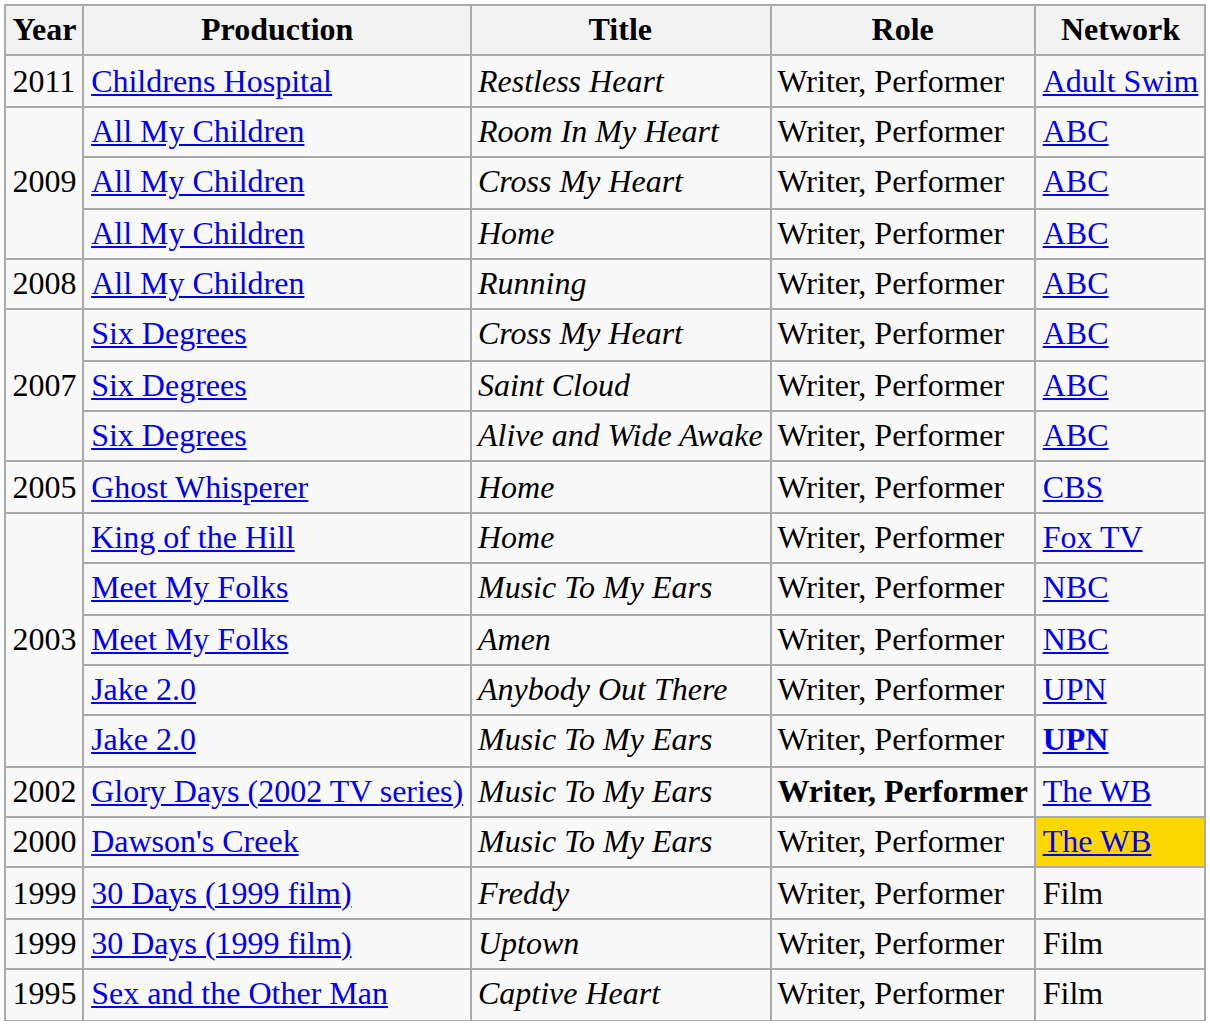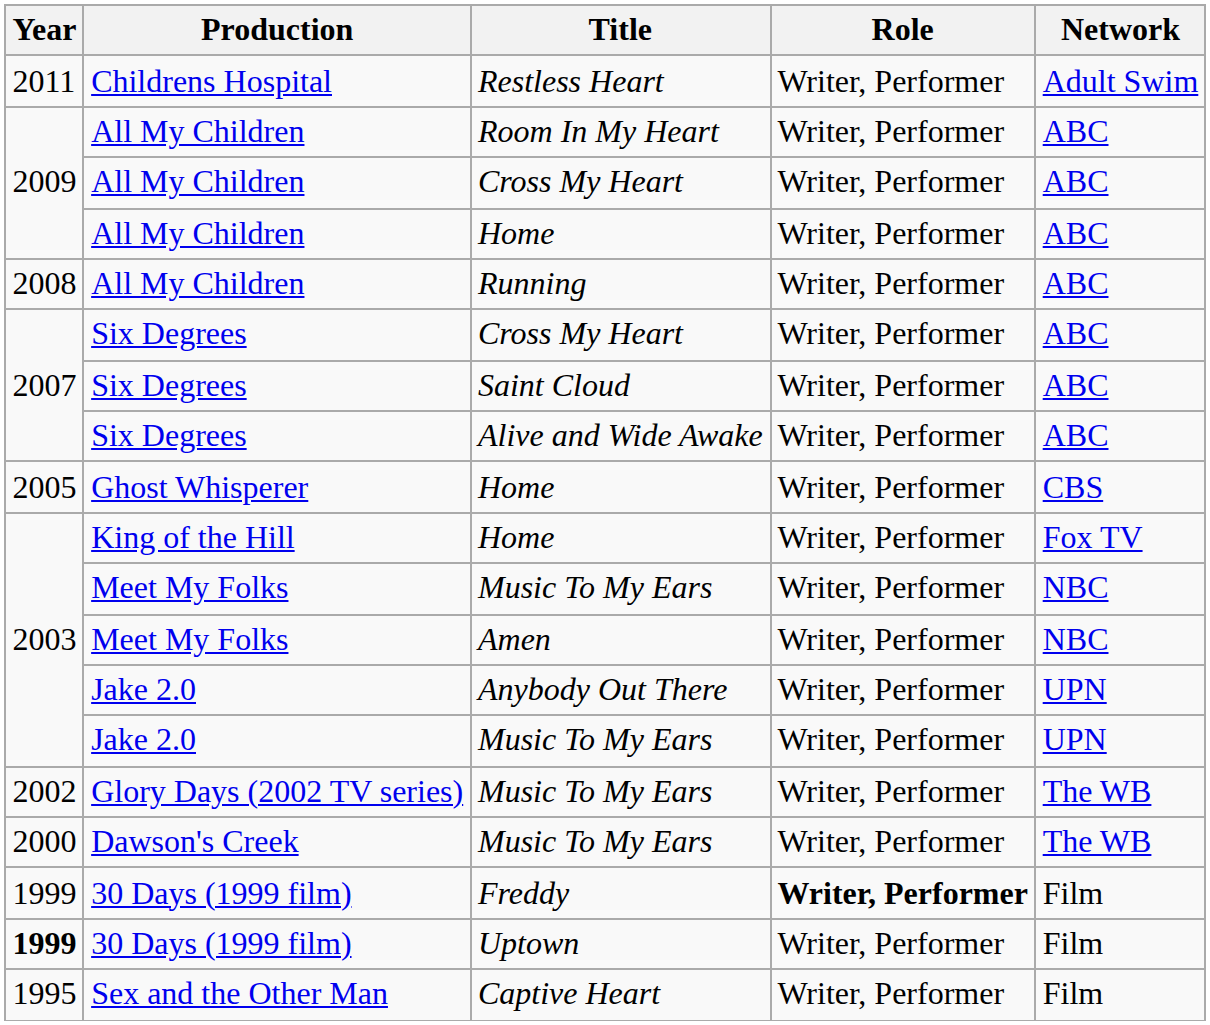(1076, 740) bold -> (1075, 740) normal
(903, 791) bold -> (891, 791) normal
(1097, 841) gold background -> (1097, 841) no background
(891, 892) normal -> (903, 892) bold
(44, 943) normal -> (44, 943) bold
